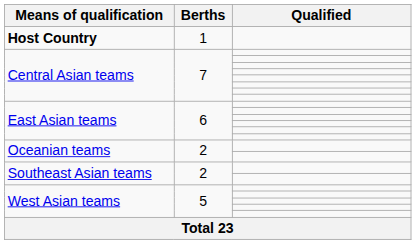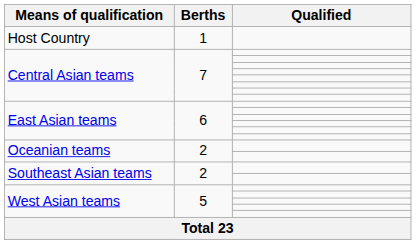(52, 37) bold -> (49, 37) normal
